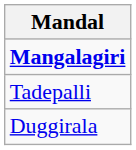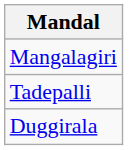(68, 56) bold -> (63, 56) normal
